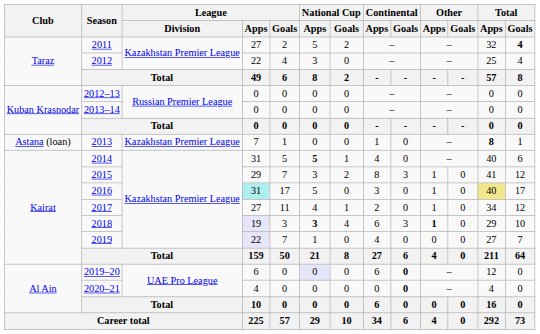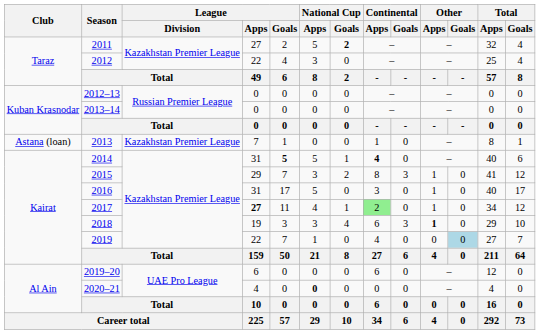(347, 45) normal -> (347, 45) bold
(520, 45) bold -> (520, 45) normal
(491, 142) bold -> (491, 142) normal
(285, 158) normal -> (285, 158) bold
(315, 158) bold -> (315, 158) normal
(377, 158) normal -> (377, 158) bold
(256, 191) paleturquoise background -> (256, 191) no background
(491, 191) khaki background -> (491, 191) no background
(256, 207) normal -> (256, 207) bold
(377, 207) no background -> (377, 207) lightgreen background
(256, 223) lavender background -> (256, 223) no background
(315, 223) bold -> (315, 223) normal
(256, 239) lavender background -> (256, 239) no background
(463, 239) no background -> (463, 239) lightblue background
(315, 272) lavender background -> (315, 272) no background
(406, 272) bold -> (406, 272) normal
(315, 288) normal -> (315, 288) bold
(406, 288) bold -> (406, 288) normal
